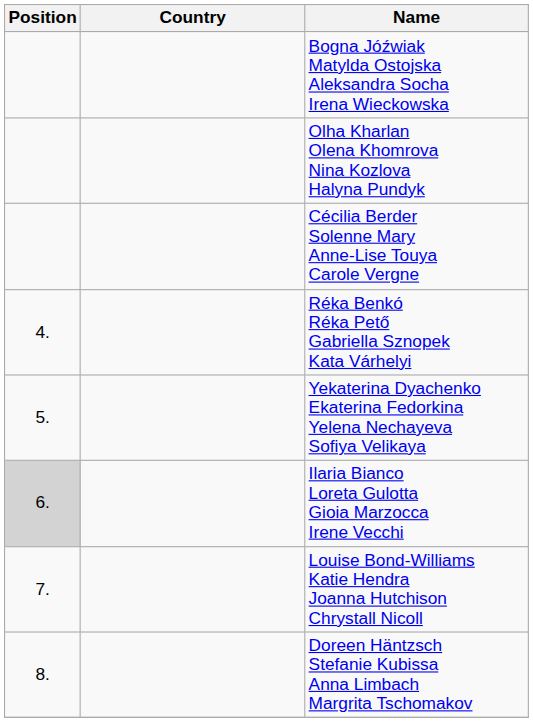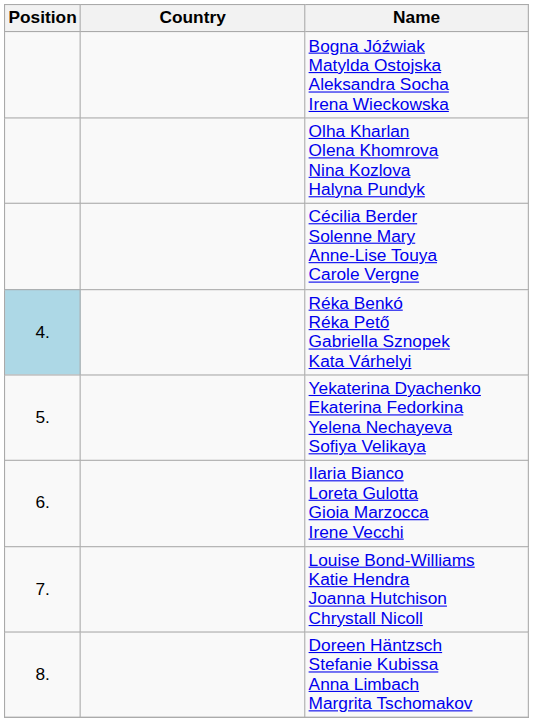(43, 331) no background -> (43, 331) lightblue background
(43, 503) lightgrey background -> (43, 503) no background
